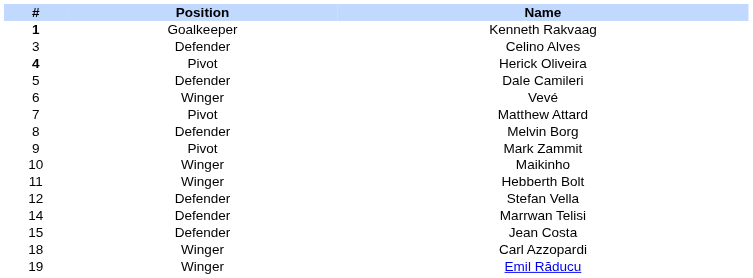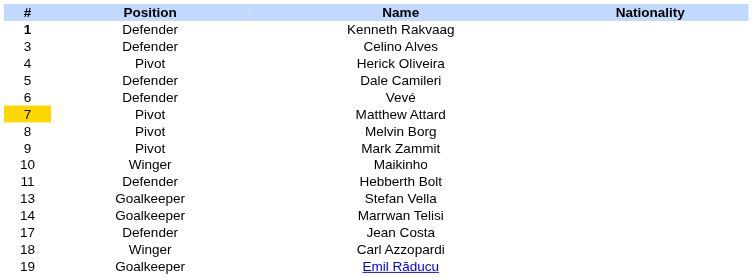+ column: (650, 12)
(203, 29) Goalkeeper -> (150, 29) Defender
(36, 63) bold -> (27, 63) normal
(203, 97) Winger -> (150, 97) Defender
(36, 114) no background -> (27, 114) gold background
(202, 131) Defender -> (150, 131) Pivot
(203, 182) Winger -> (150, 182) Defender
(36, 199) 12 -> (27, 199) 13
(202, 199) Defender -> (150, 199) Goalkeeper
(202, 216) Defender -> (150, 216) Goalkeeper
(36, 232) 15 -> (27, 232) 17
(203, 266) Winger -> (150, 266) Goalkeeper
